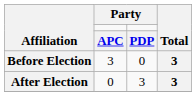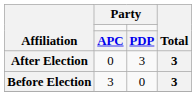rows swapped: (49, 61) <-> (49, 81)
